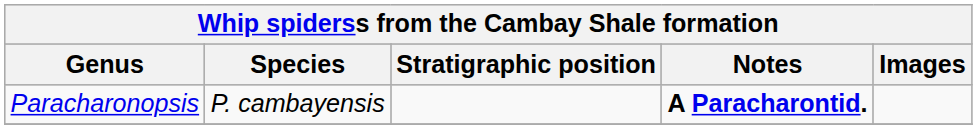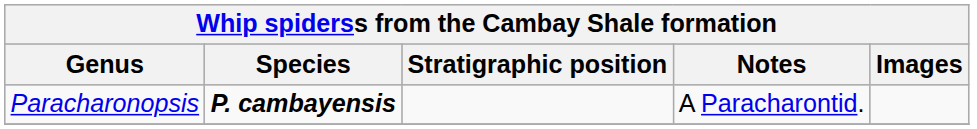(298, 104) normal -> (303, 104) bold
(768, 104) bold -> (772, 104) normal
